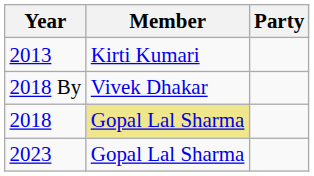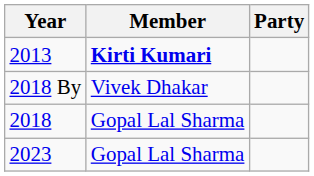(145, 54) normal -> (151, 54) bold
(168, 120) khaki background -> (168, 120) no background
